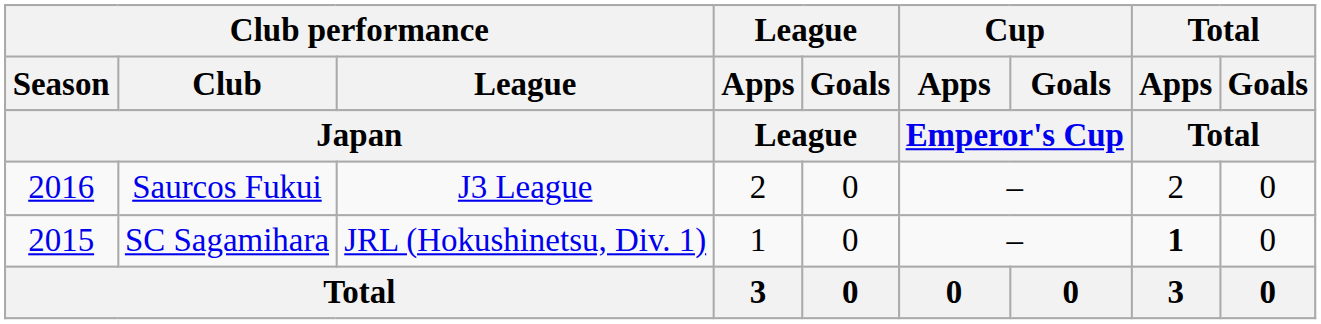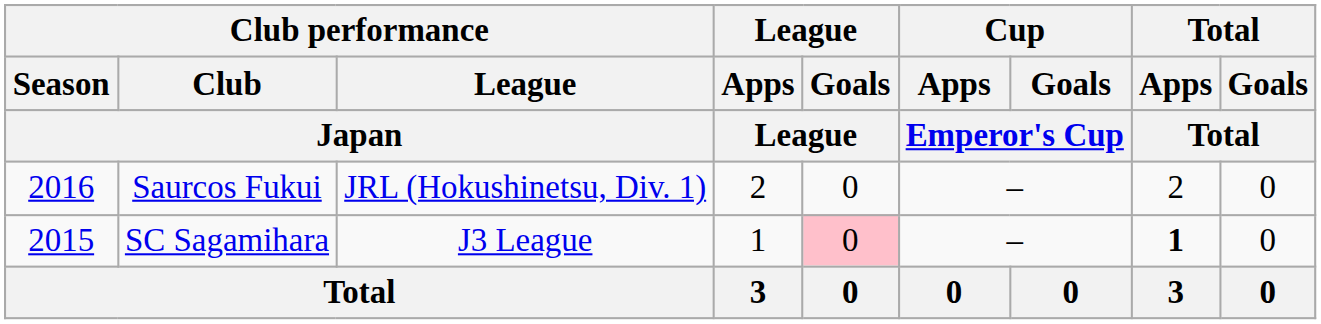(525, 187) J3 League -> (525, 187) JRL (Hokushinetsu, Div. 1)
(525, 239) JRL (Hokushinetsu, Div. 1) -> (525, 239) J3 League
(850, 239) no background -> (850, 239) pink background
